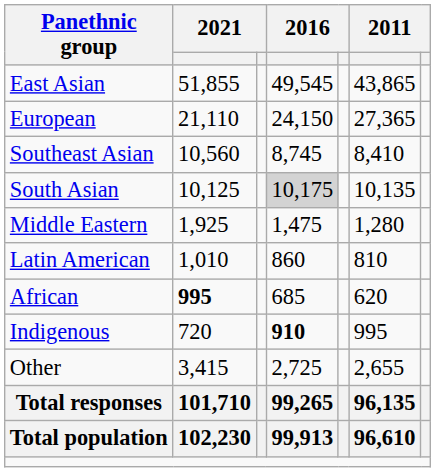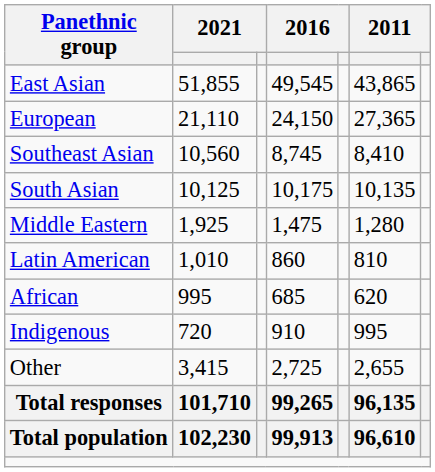(302, 189) lightgrey background -> (302, 189) no background
(195, 296) bold -> (195, 296) normal
(288, 331) bold -> (288, 331) normal
